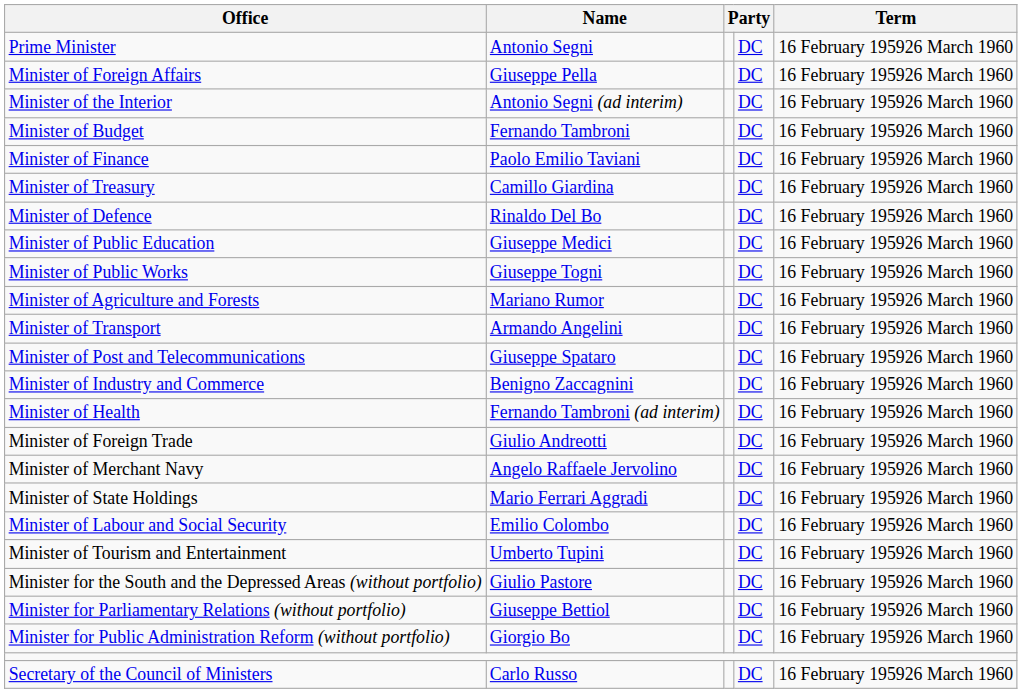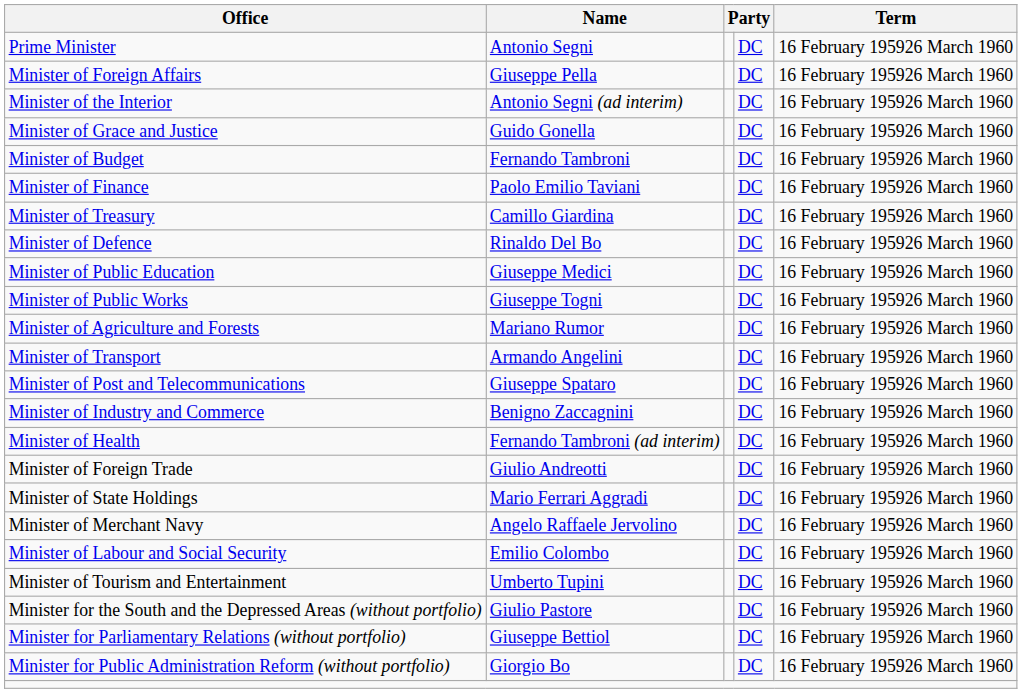+ row: (113, 131)
rows swapped: (106, 469) <-> (103, 497)
- row: (141, 674)
